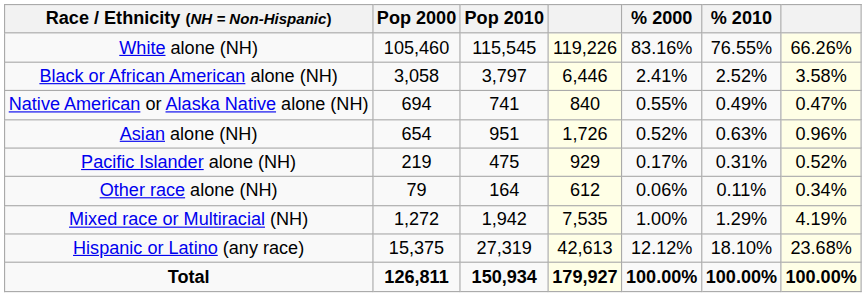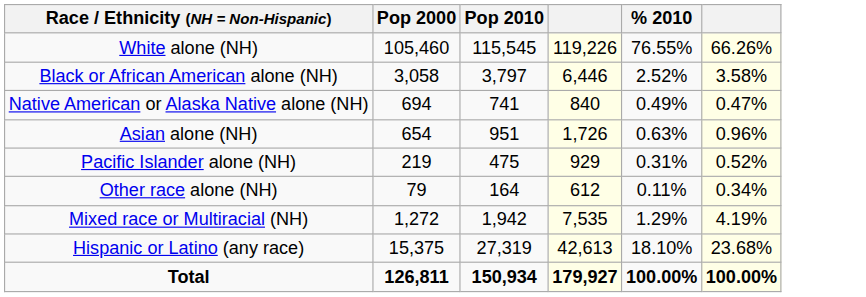- column: (662, 18)
